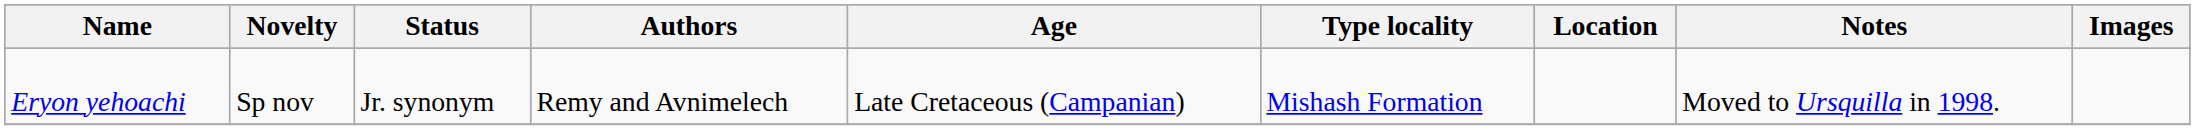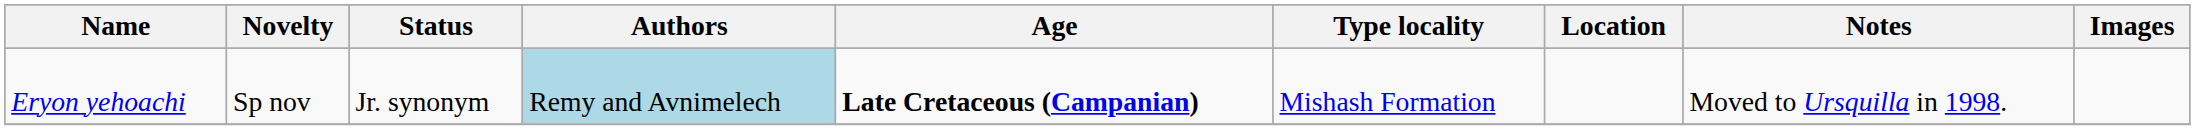(662, 101) no background -> (655, 101) lightblue background
(1019, 101) normal -> (1020, 101) bold
